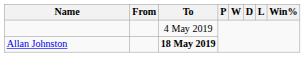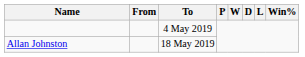(188, 44) bold -> (188, 44) normal
